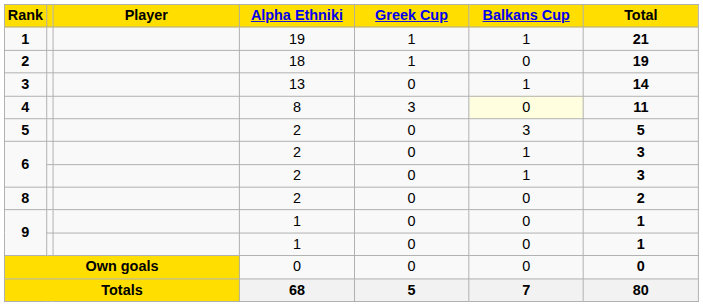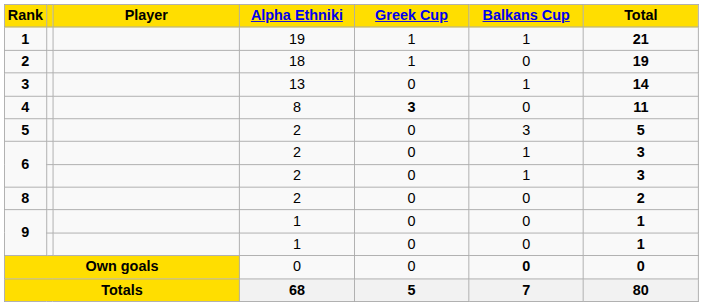(412, 107) normal -> (412, 107) bold
(526, 107) lightyellow background -> (526, 107) no background
(526, 267) normal -> (526, 267) bold
